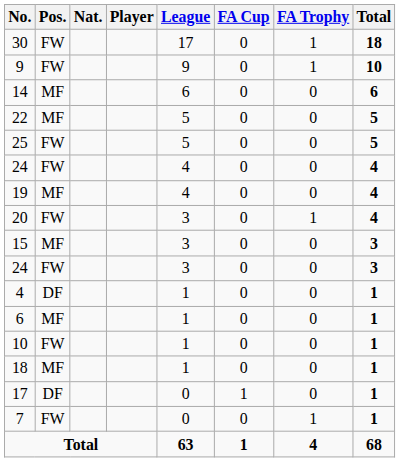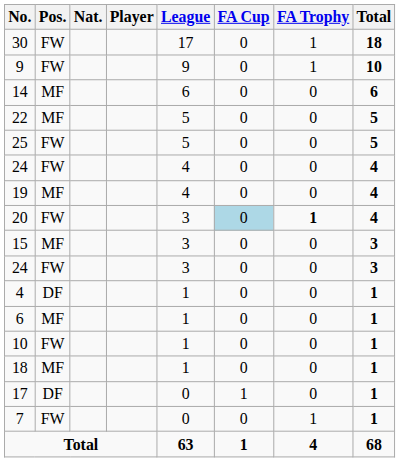(244, 218) no background -> (244, 218) lightblue background
(313, 218) normal -> (313, 218) bold
